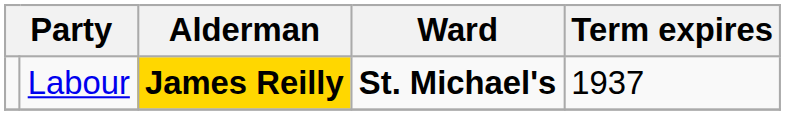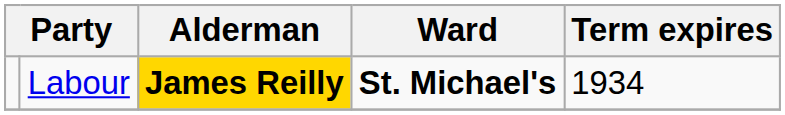(608, 82) 1937 -> (608, 82) 1934
